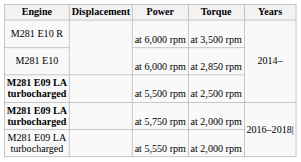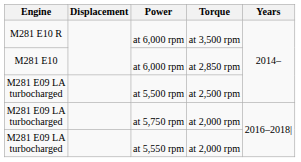(37, 88) bold -> (36, 88) normal
(37, 116) bold -> (36, 116) normal
